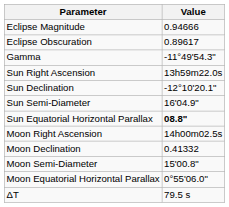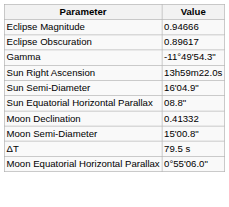- row: (40, 88)
(176, 118) bold -> (175, 103) normal
- row: (54, 133)
rows swapped: (83, 179) <-> (13, 194)
